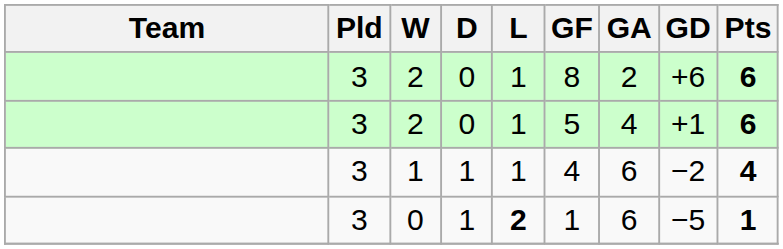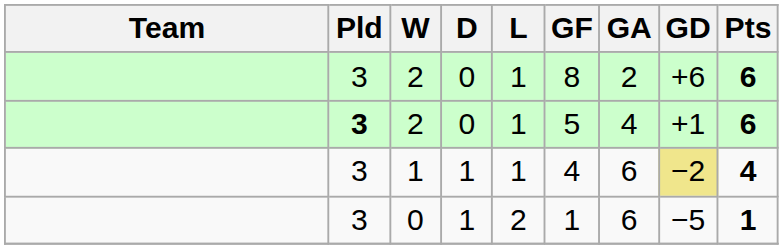(359, 123) normal -> (359, 123) bold
(688, 171) no background -> (688, 171) khaki background
(518, 219) bold -> (518, 219) normal
